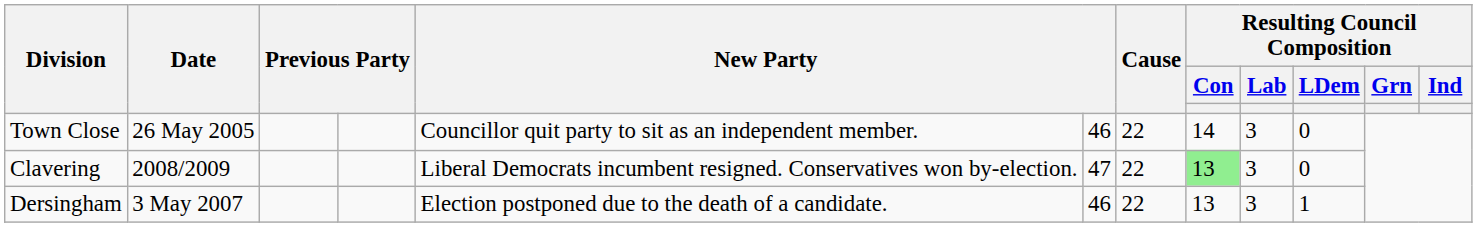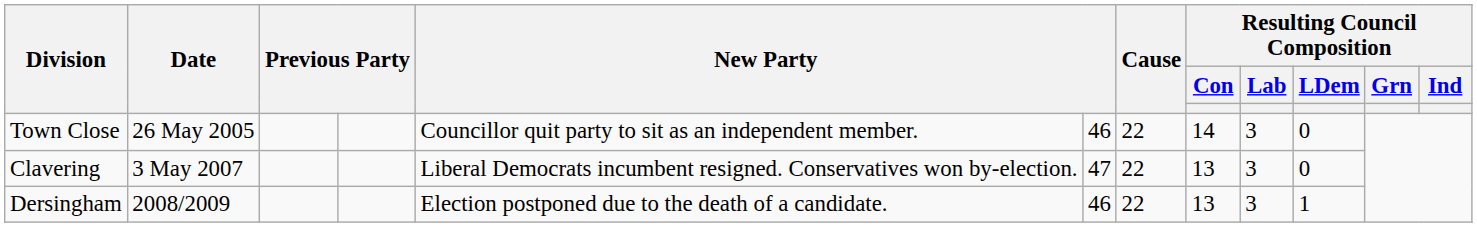(181, 167) 2008/2009 -> (188, 167) 3 May 2007
(1203, 167) lightgreen background -> (1203, 167) no background
(188, 204) 3 May 2007 -> (181, 204) 2008/2009
